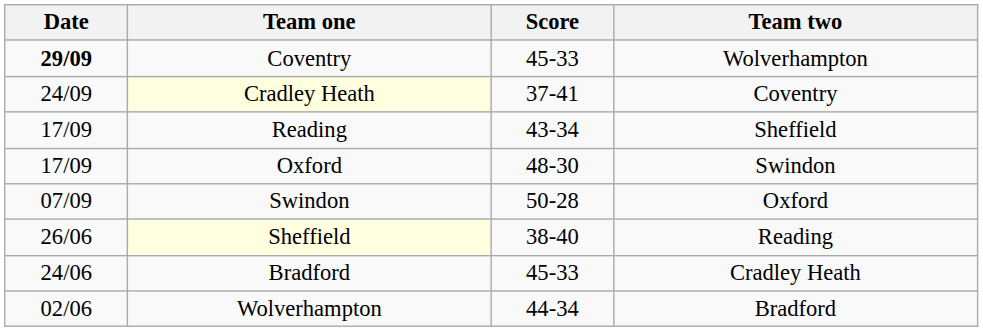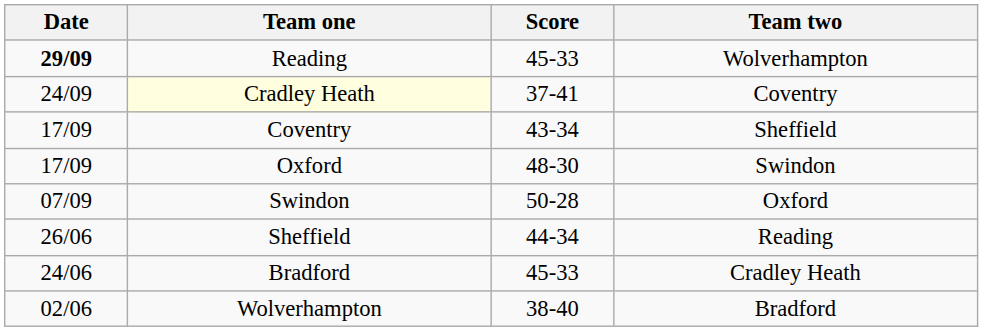(309, 58) Coventry -> (309, 58) Reading
(309, 129) Reading -> (309, 129) Coventry
(309, 237) lightyellow background -> (309, 237) no background
(552, 237) 38-40 -> (552, 237) 44-34
(552, 308) 44-34 -> (552, 308) 38-40
